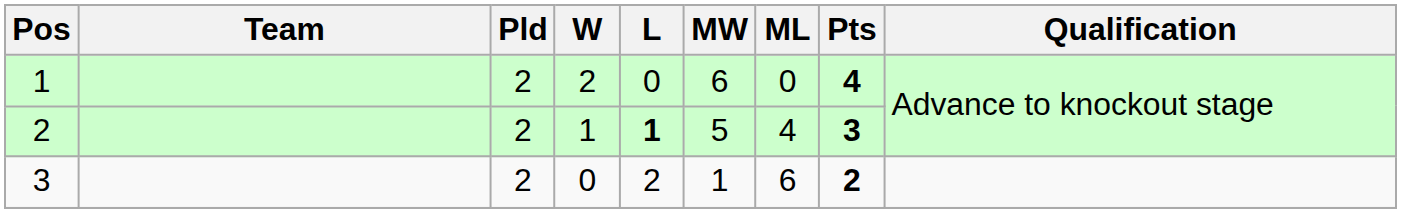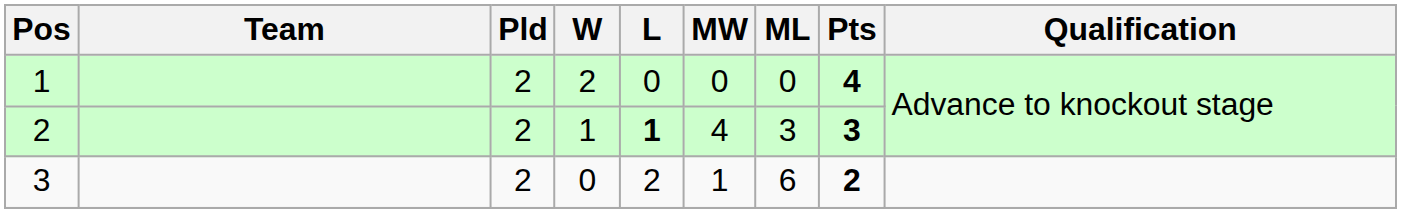(720, 80) 6 -> (720, 80) 0
(720, 130) 5 -> (720, 130) 4
(788, 130) 4 -> (788, 130) 3
